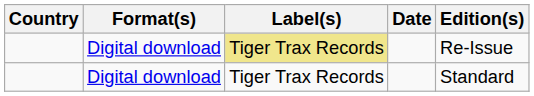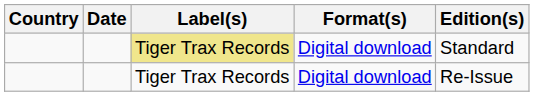columns swapped: (412, 18) <-> (154, 18)
(477, 47) Re-Issue -> (477, 47) Standard
(477, 76) Standard -> (477, 76) Re-Issue
